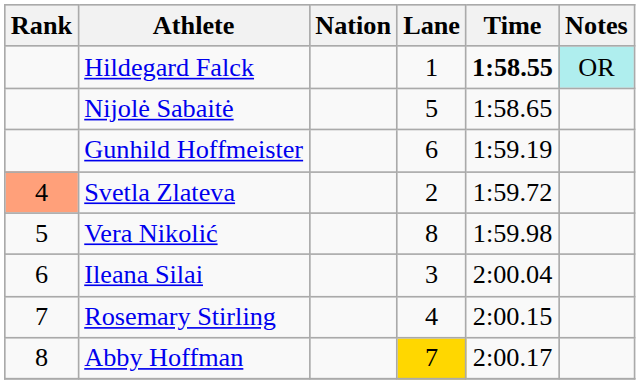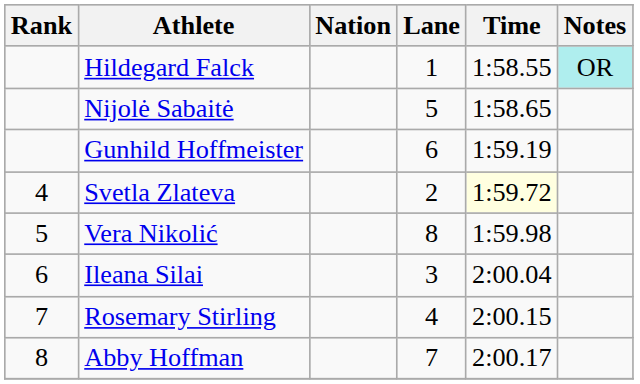(513, 66) bold -> (512, 66) normal
(41, 191) lightsalmon background -> (41, 191) no background
(513, 191) no background -> (512, 191) lightyellow background
(432, 358) gold background -> (432, 358) no background
